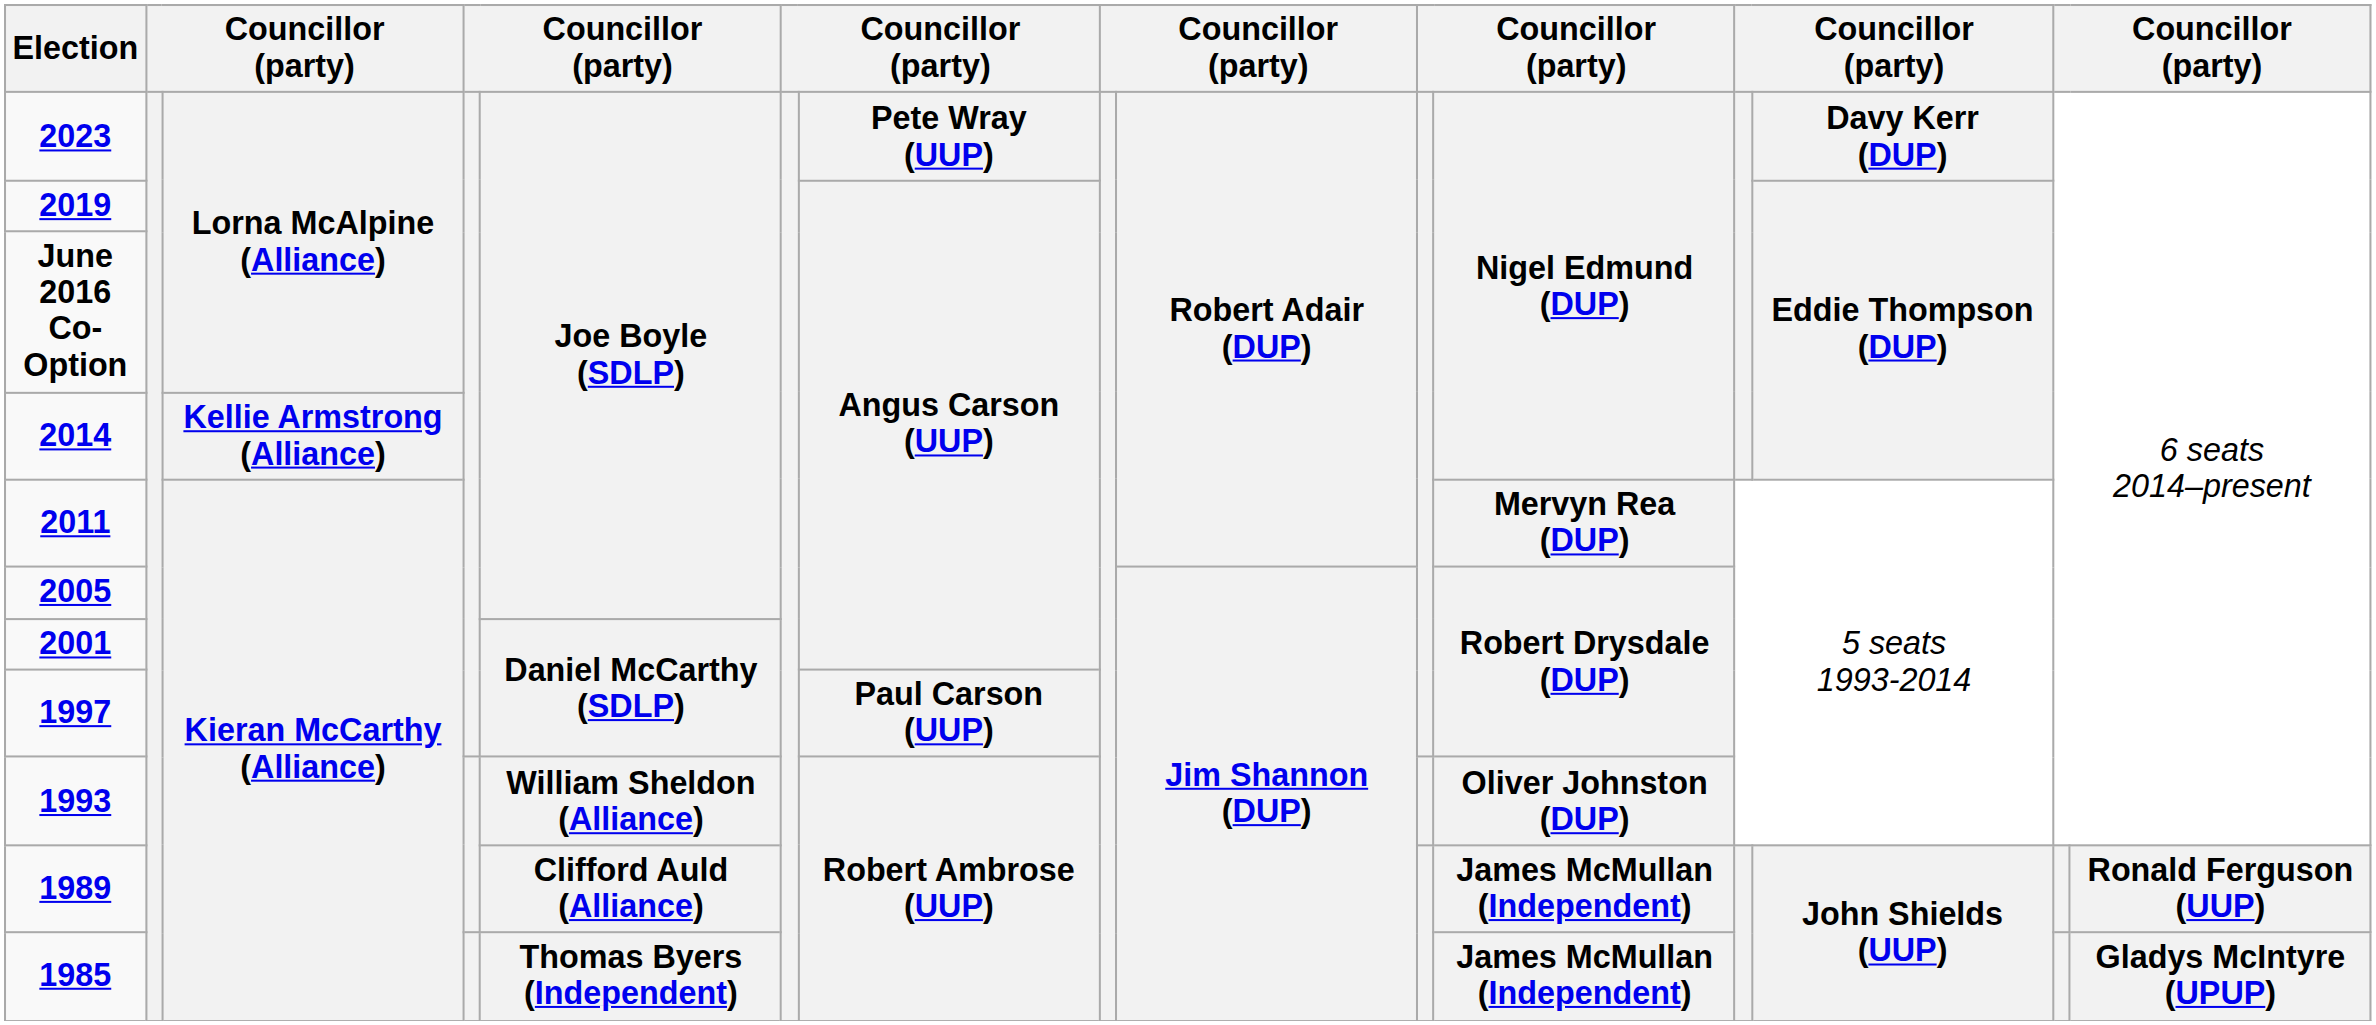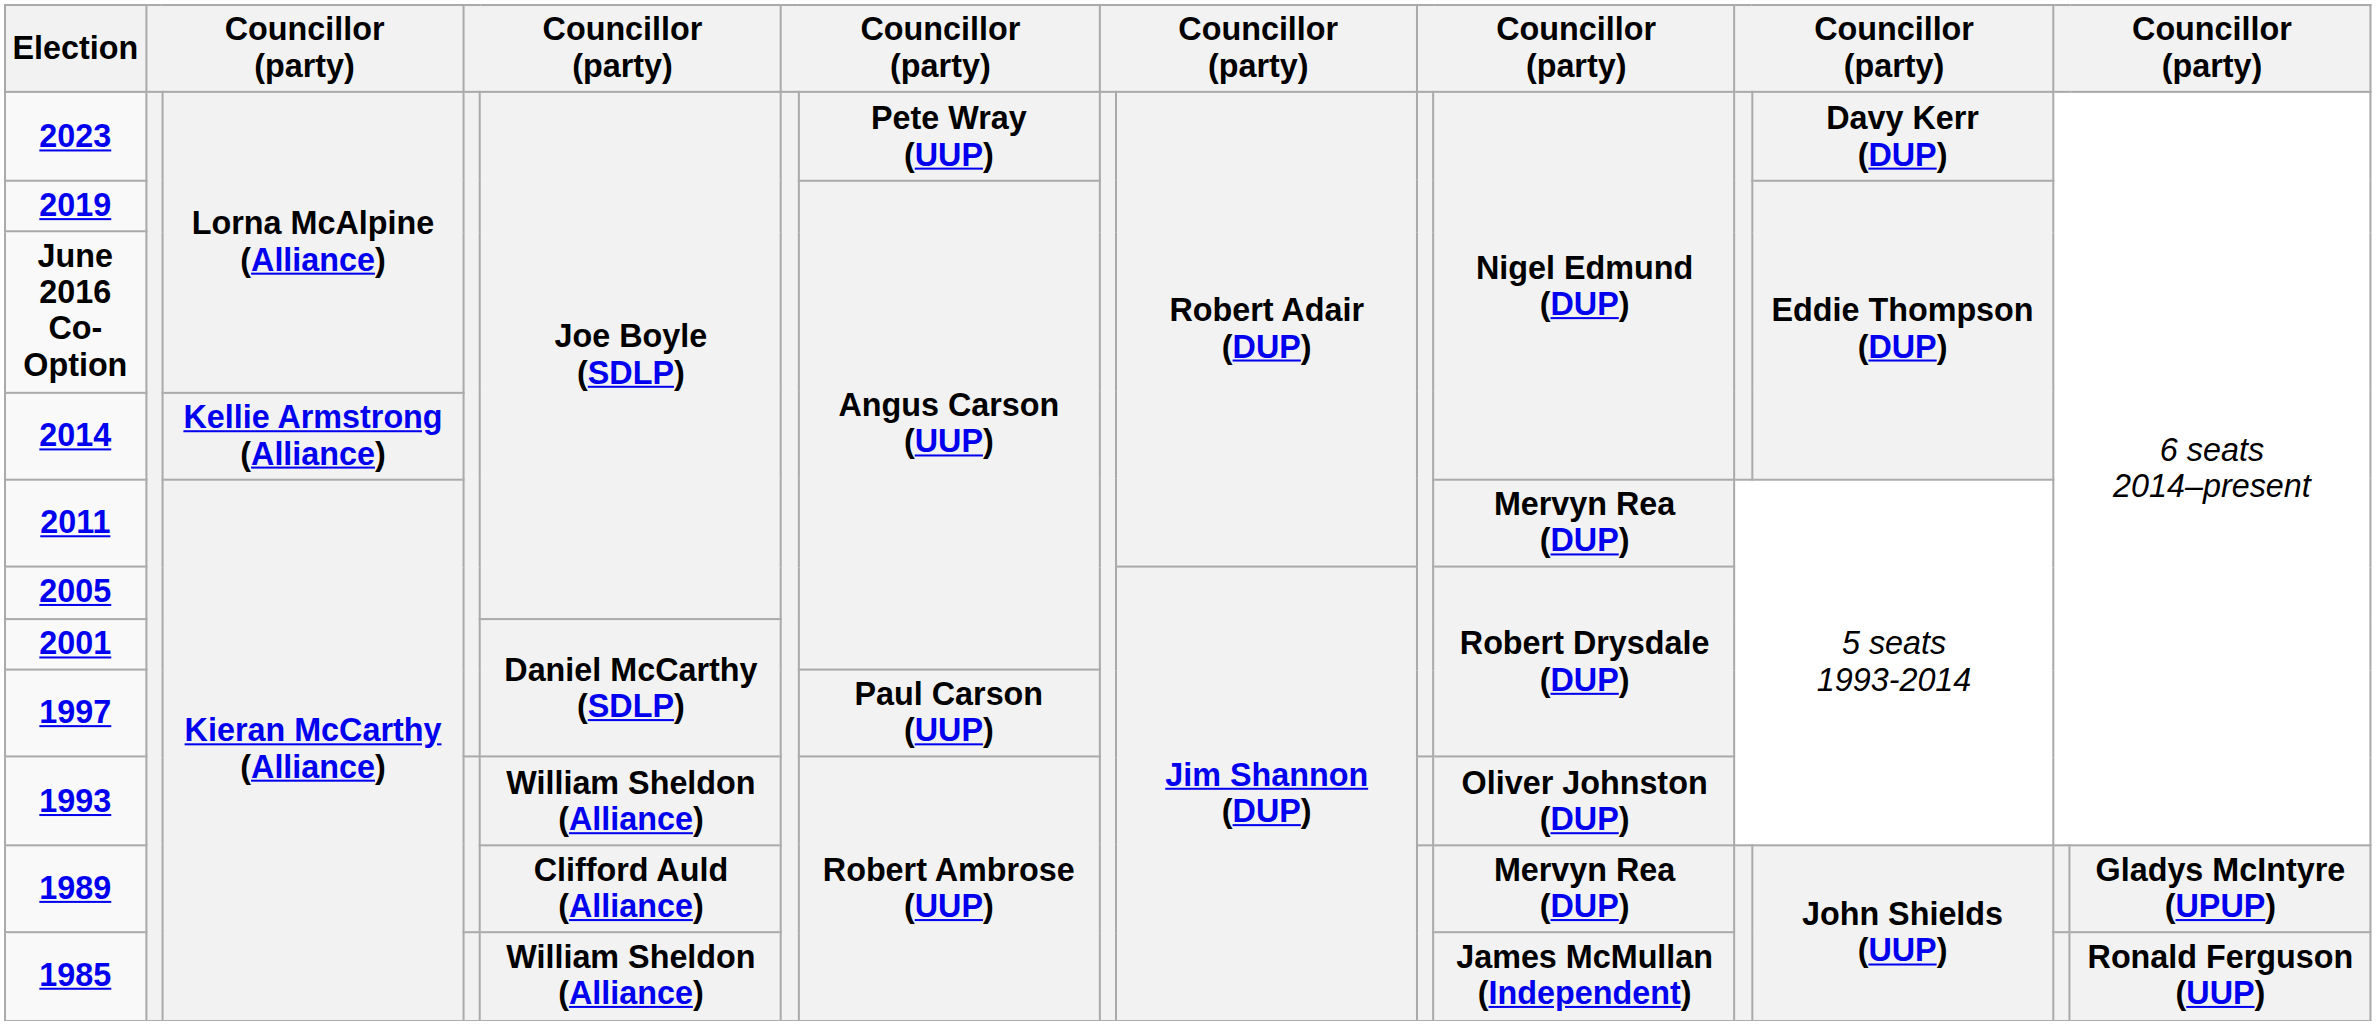(1585, 888) James McMullan (Independent) -> (1585, 888) Mervyn Rea (DUP)
(2220, 888) Ronald Ferguson (UUP) -> (2220, 888) Gladys McIntyre (UPUP)
(631, 975) Thomas Byers (Independent) -> (631, 975) William Sheldon (Alliance)
(2220, 975) Gladys McIntyre (UPUP) -> (2220, 975) Ronald Ferguson (UUP)
